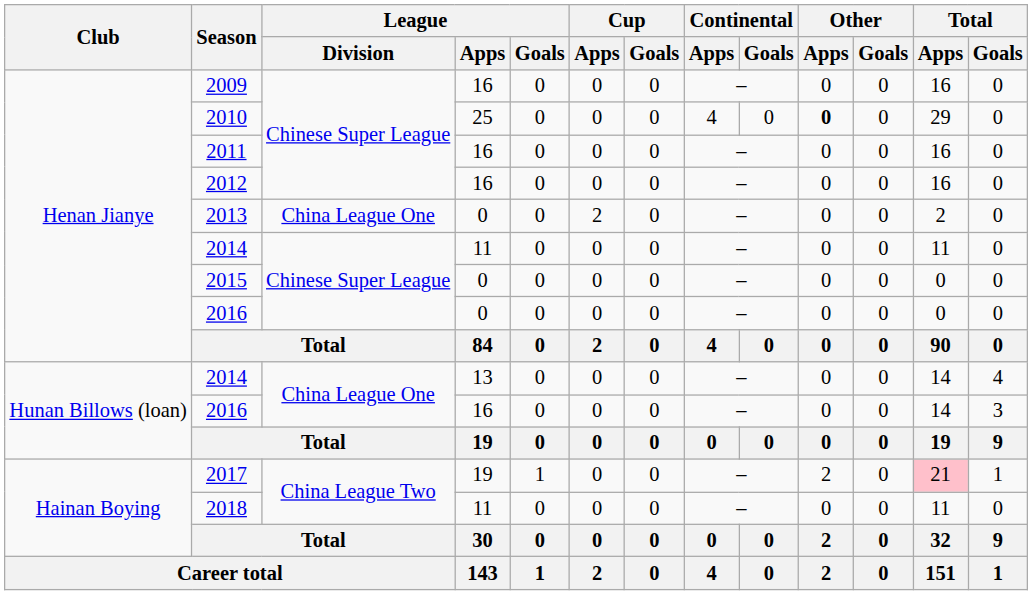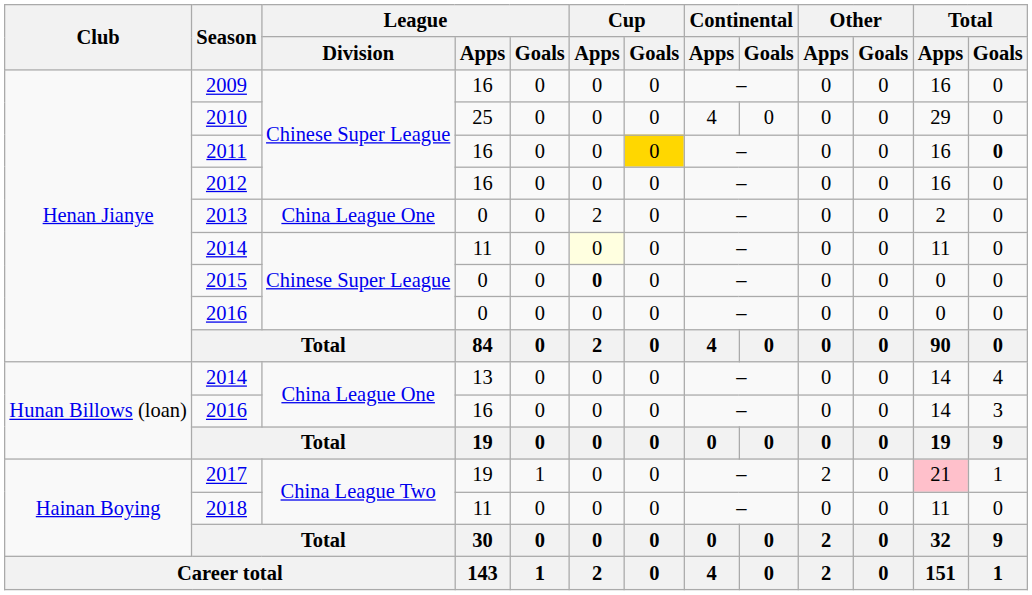(826, 118) bold -> (826, 118) normal
(654, 150) no background -> (654, 150) gold background
(998, 150) normal -> (998, 150) bold
(597, 248) no background -> (597, 248) lightyellow background
(597, 280) normal -> (597, 280) bold
